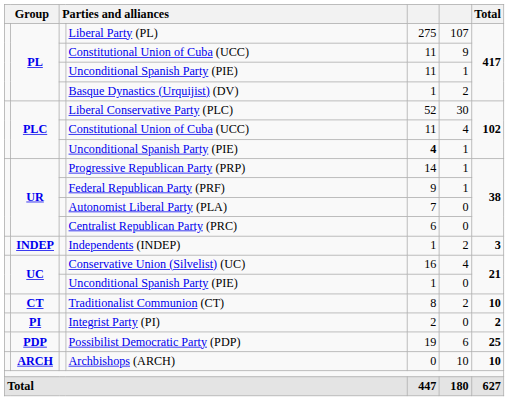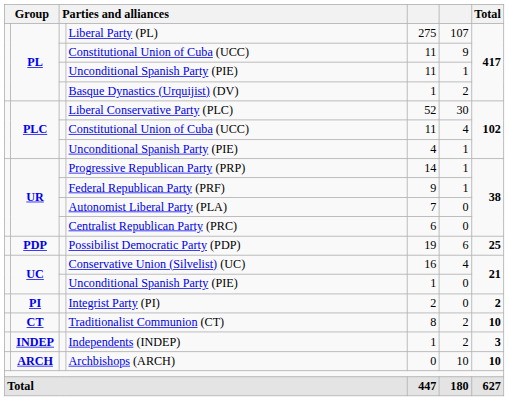(433, 149) bold -> (433, 149) normal
rows swapped: (35, 341) <-> (35, 245)
rows swapped: (35, 303) <-> (35, 322)
